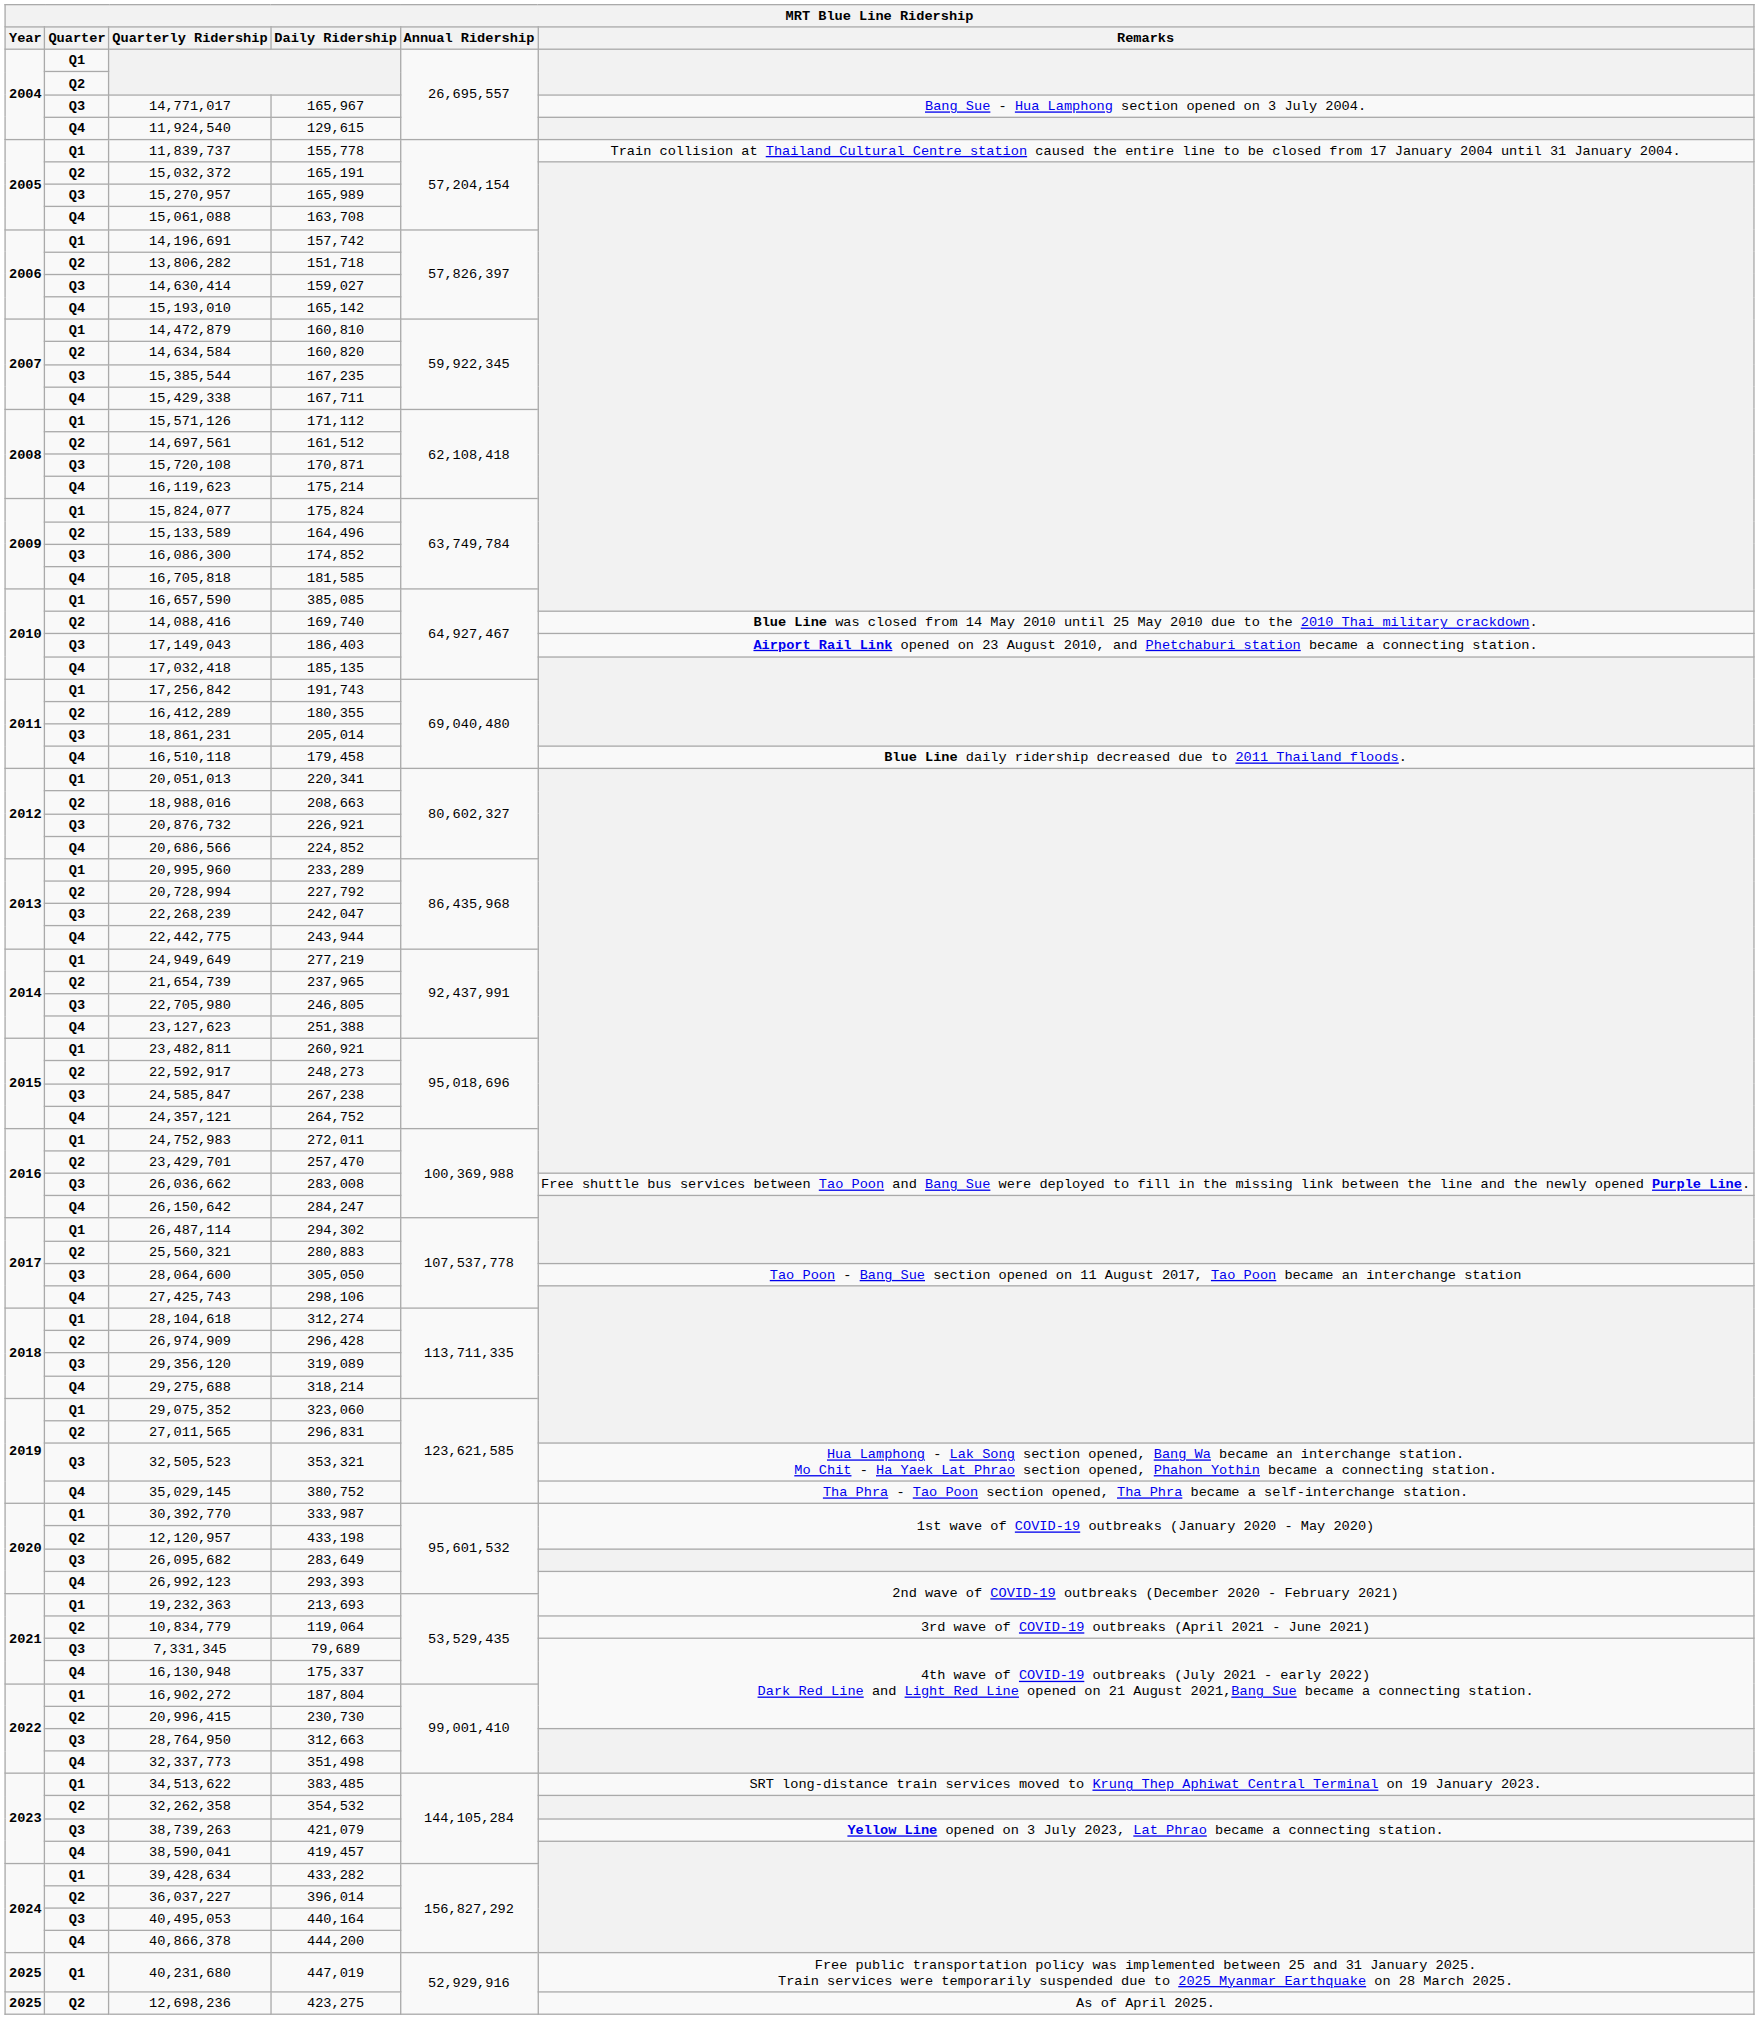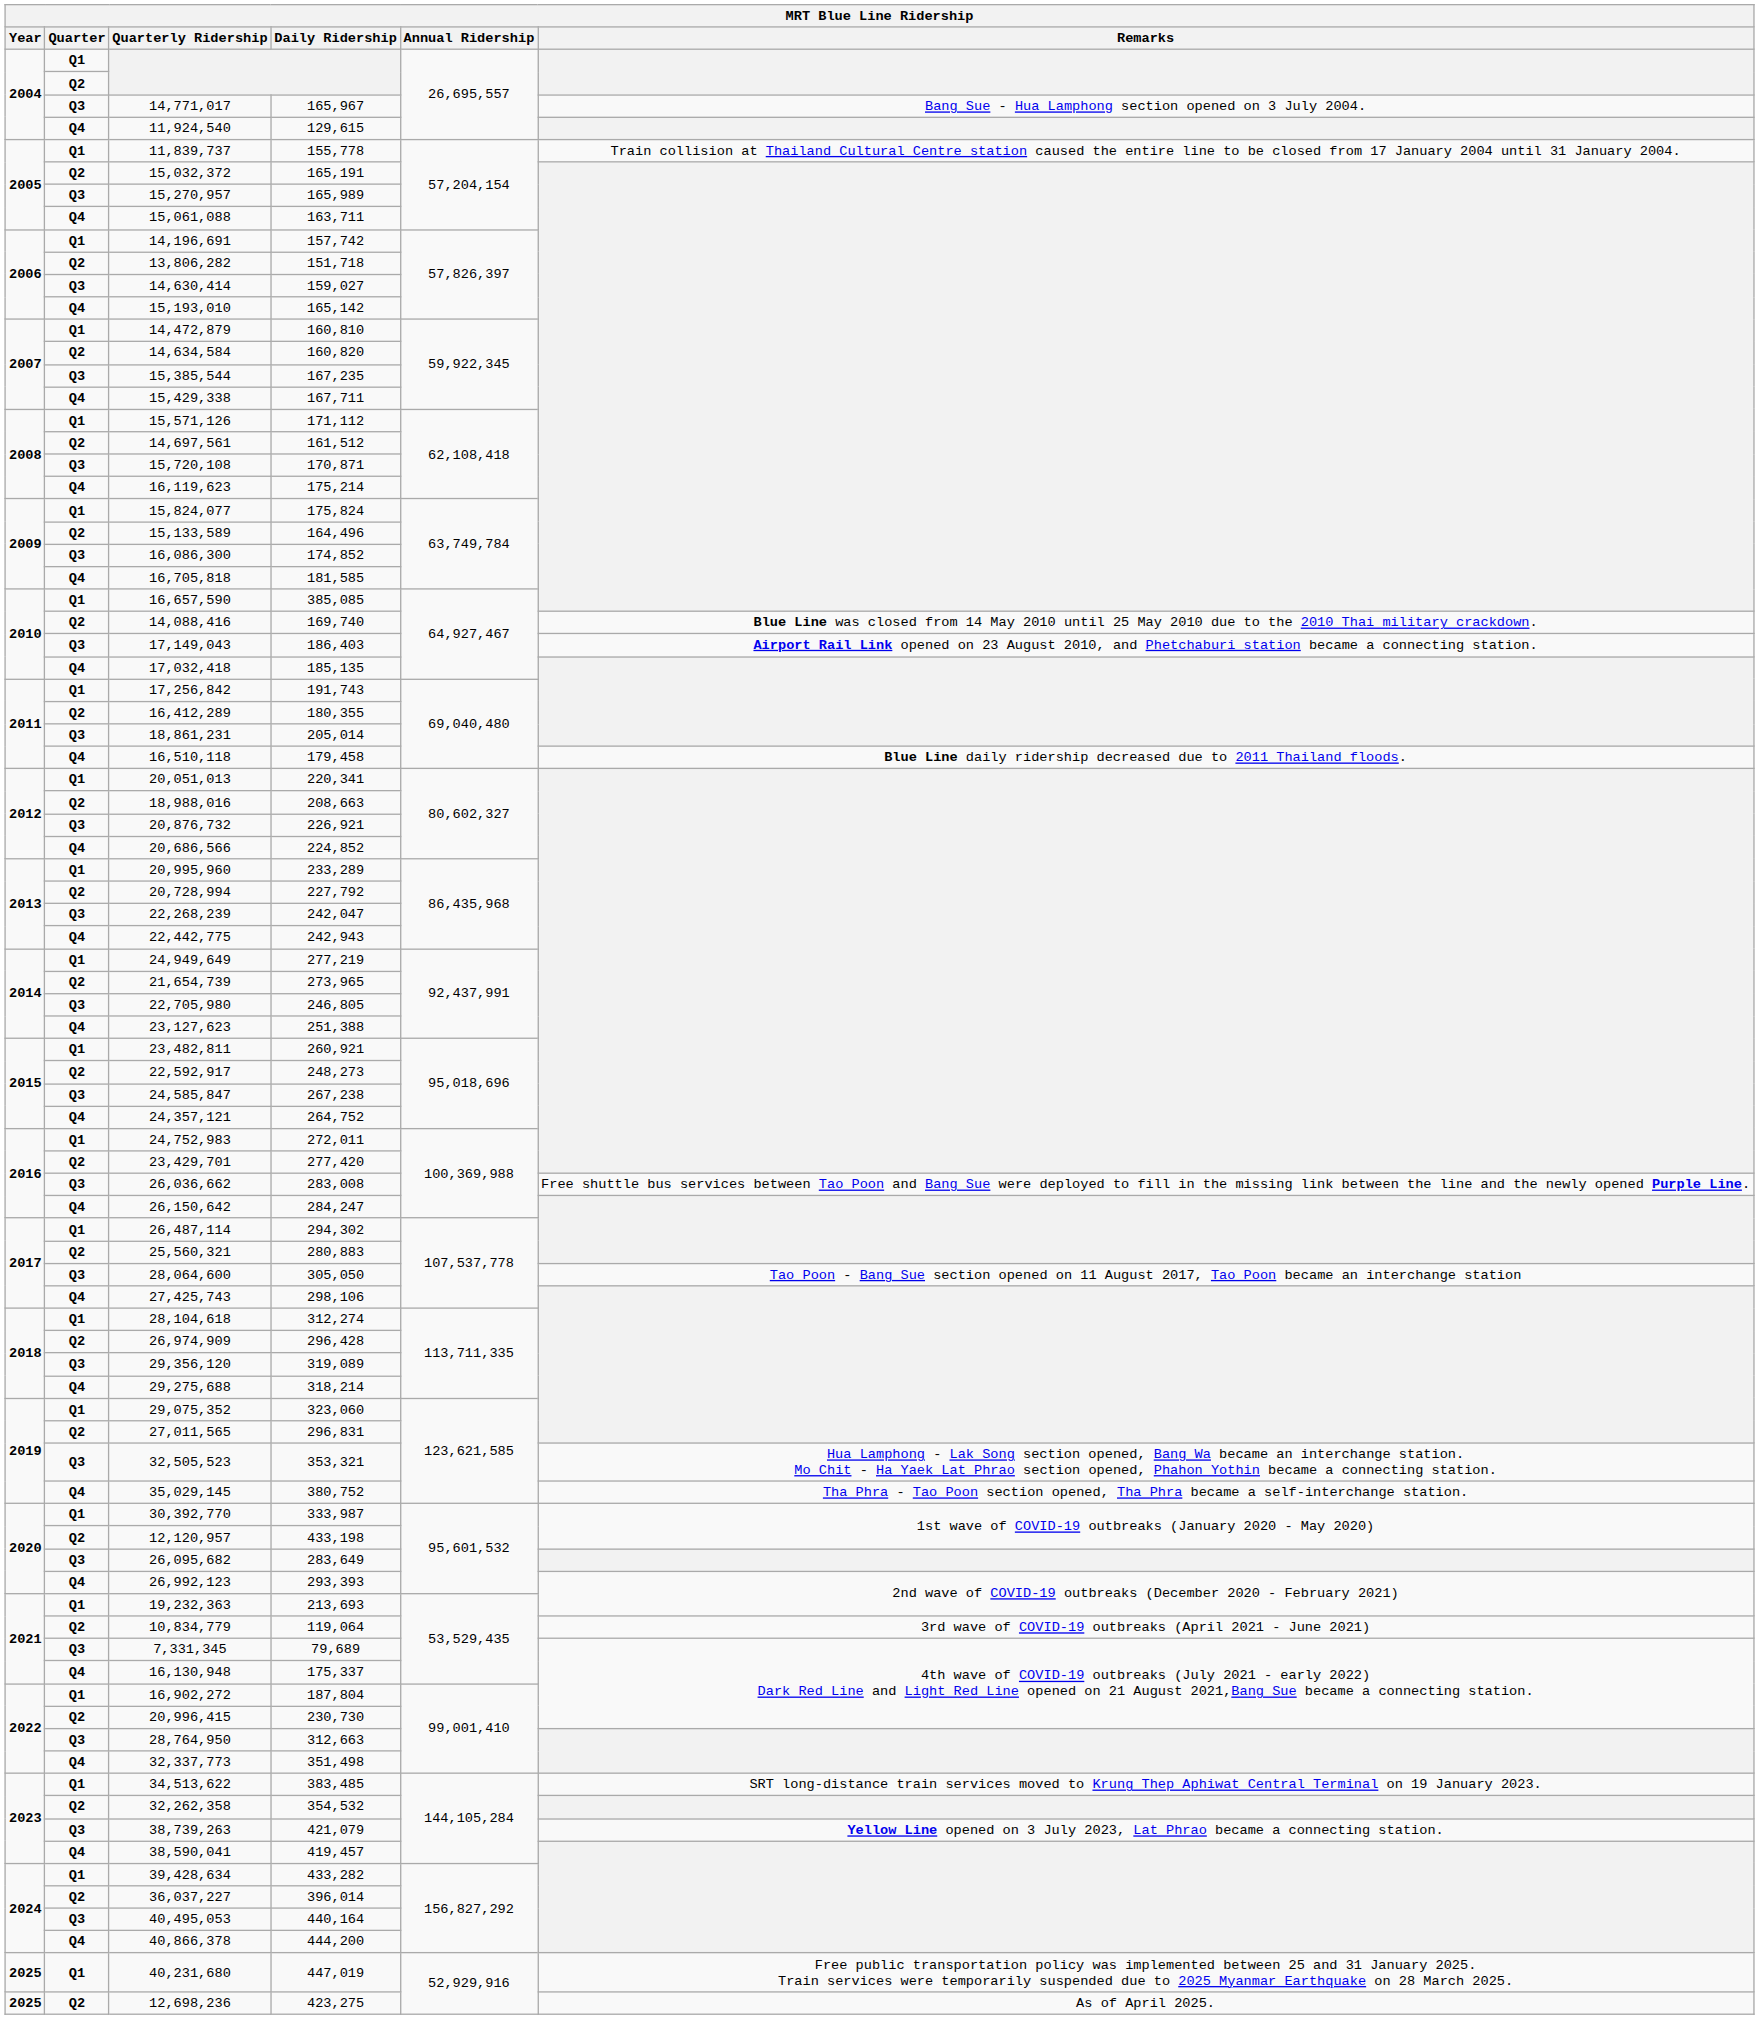(336, 218) 163,708 -> (336, 218) 163,711
(336, 937) 243,944 -> (336, 937) 242,943
(336, 982) 237,965 -> (336, 982) 273,965
(336, 1162) 257,470 -> (336, 1162) 277,420
